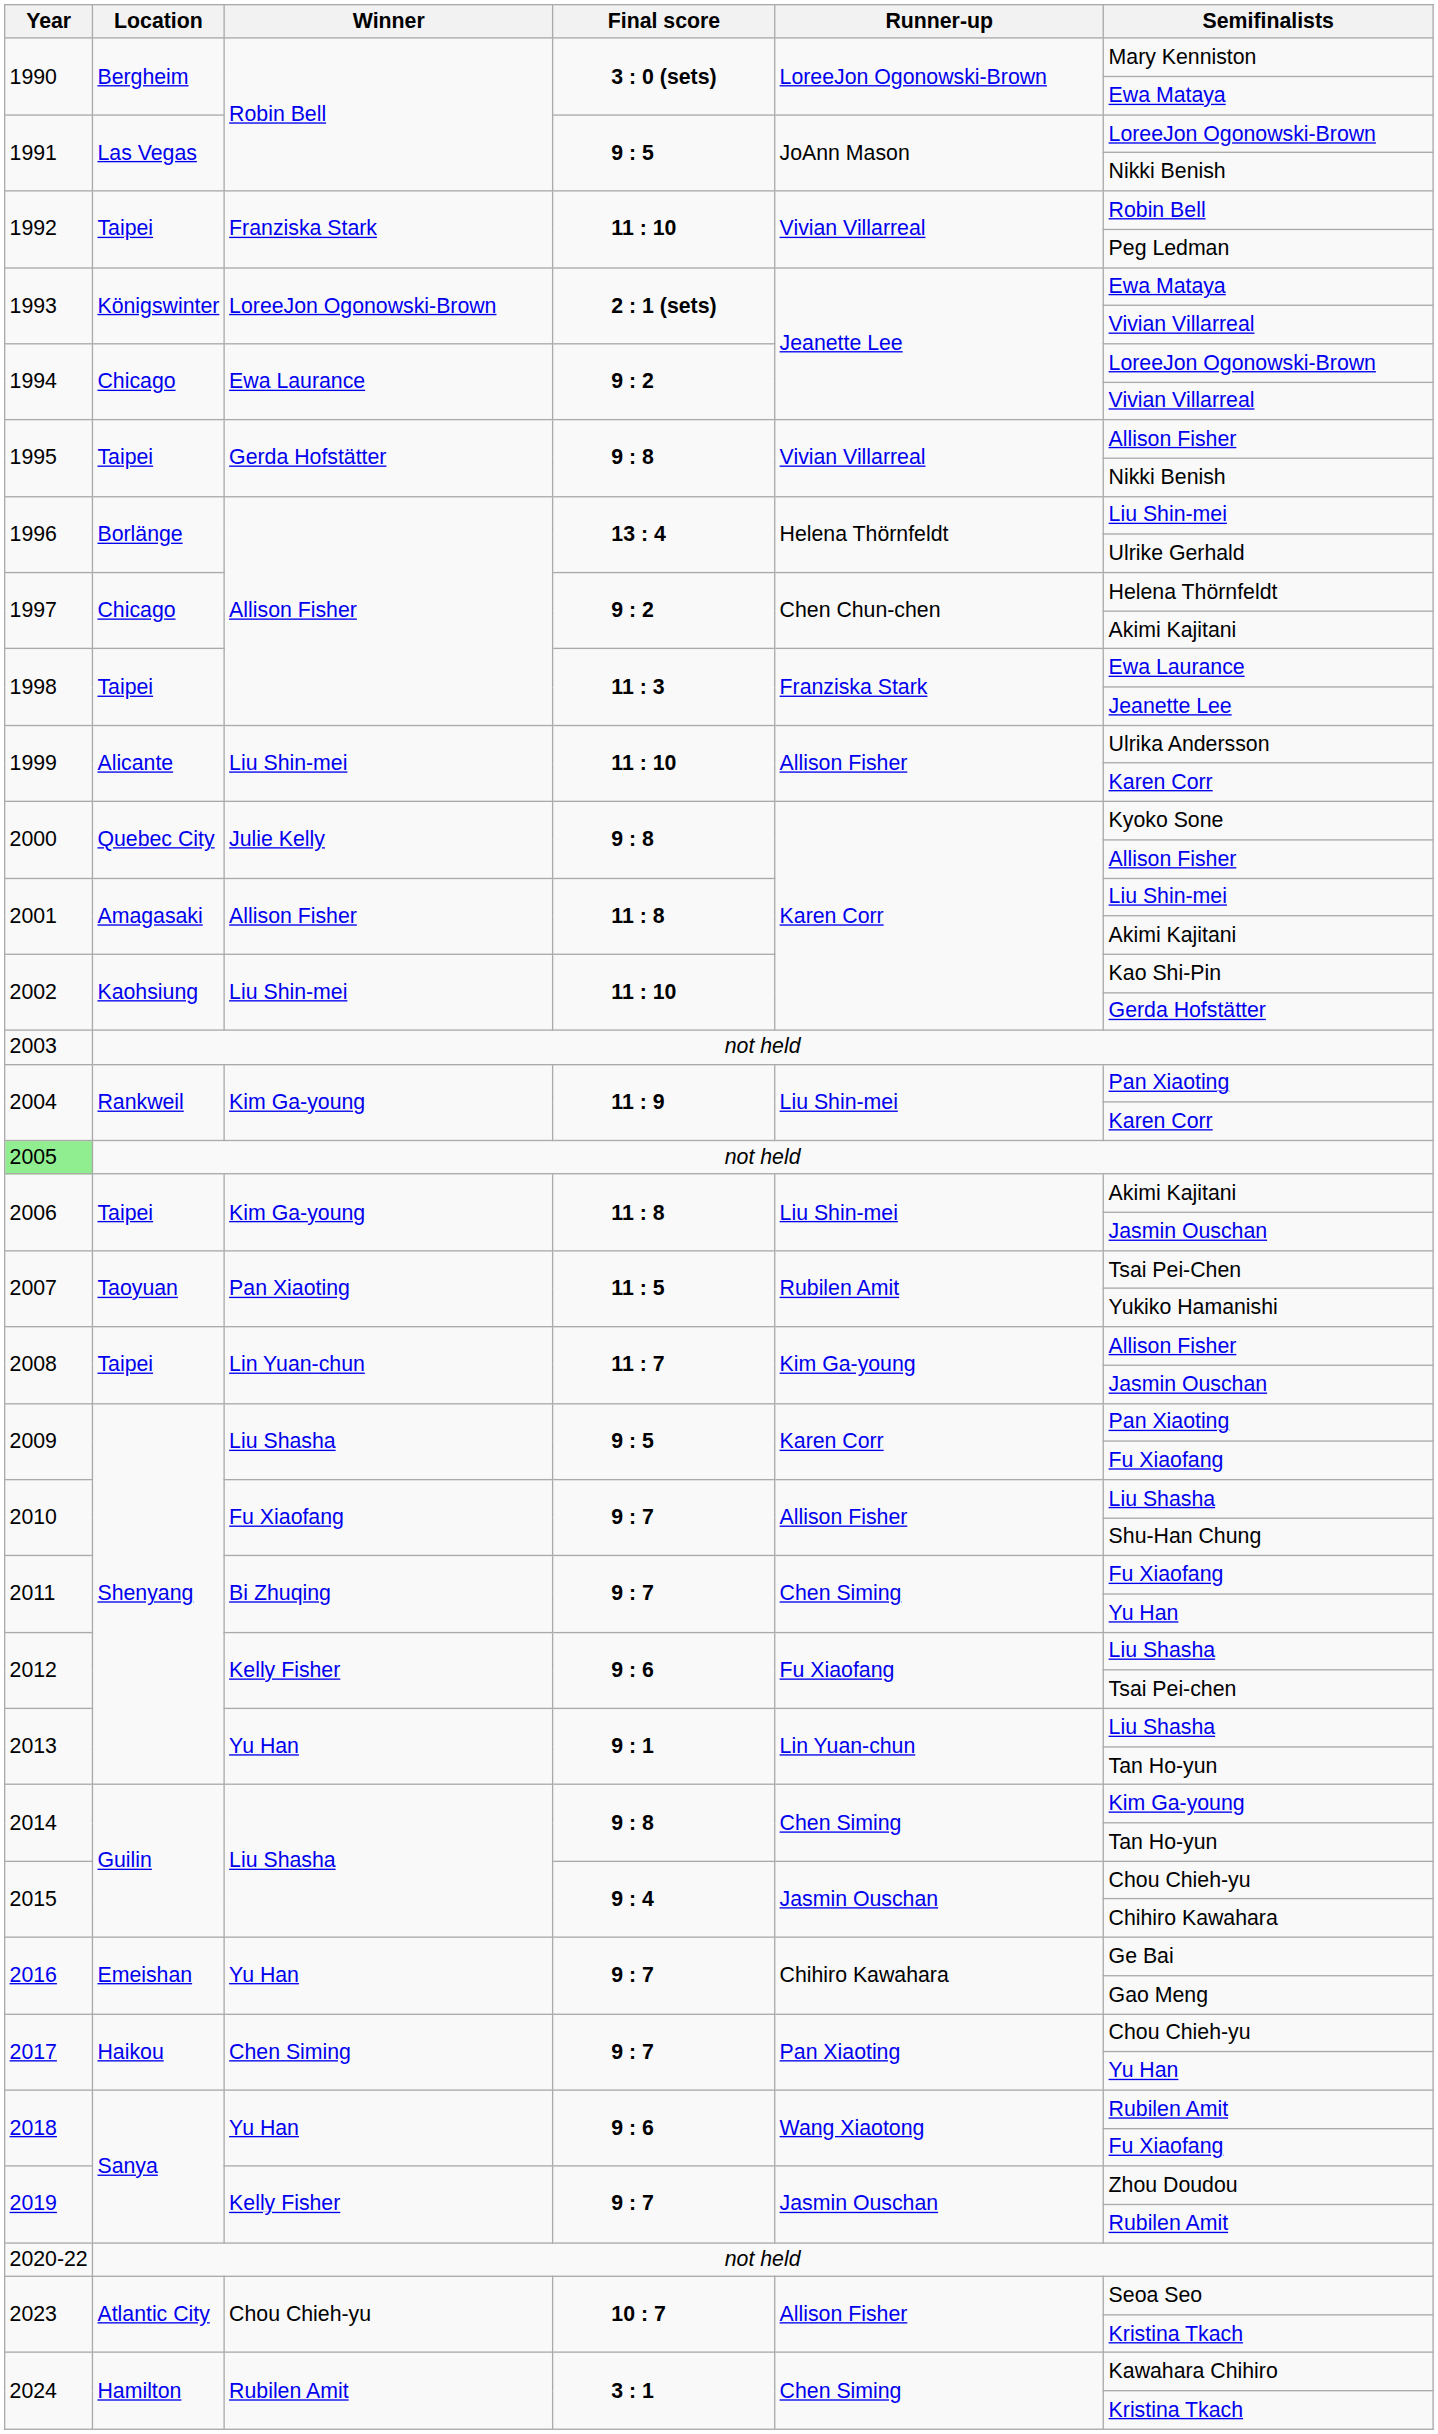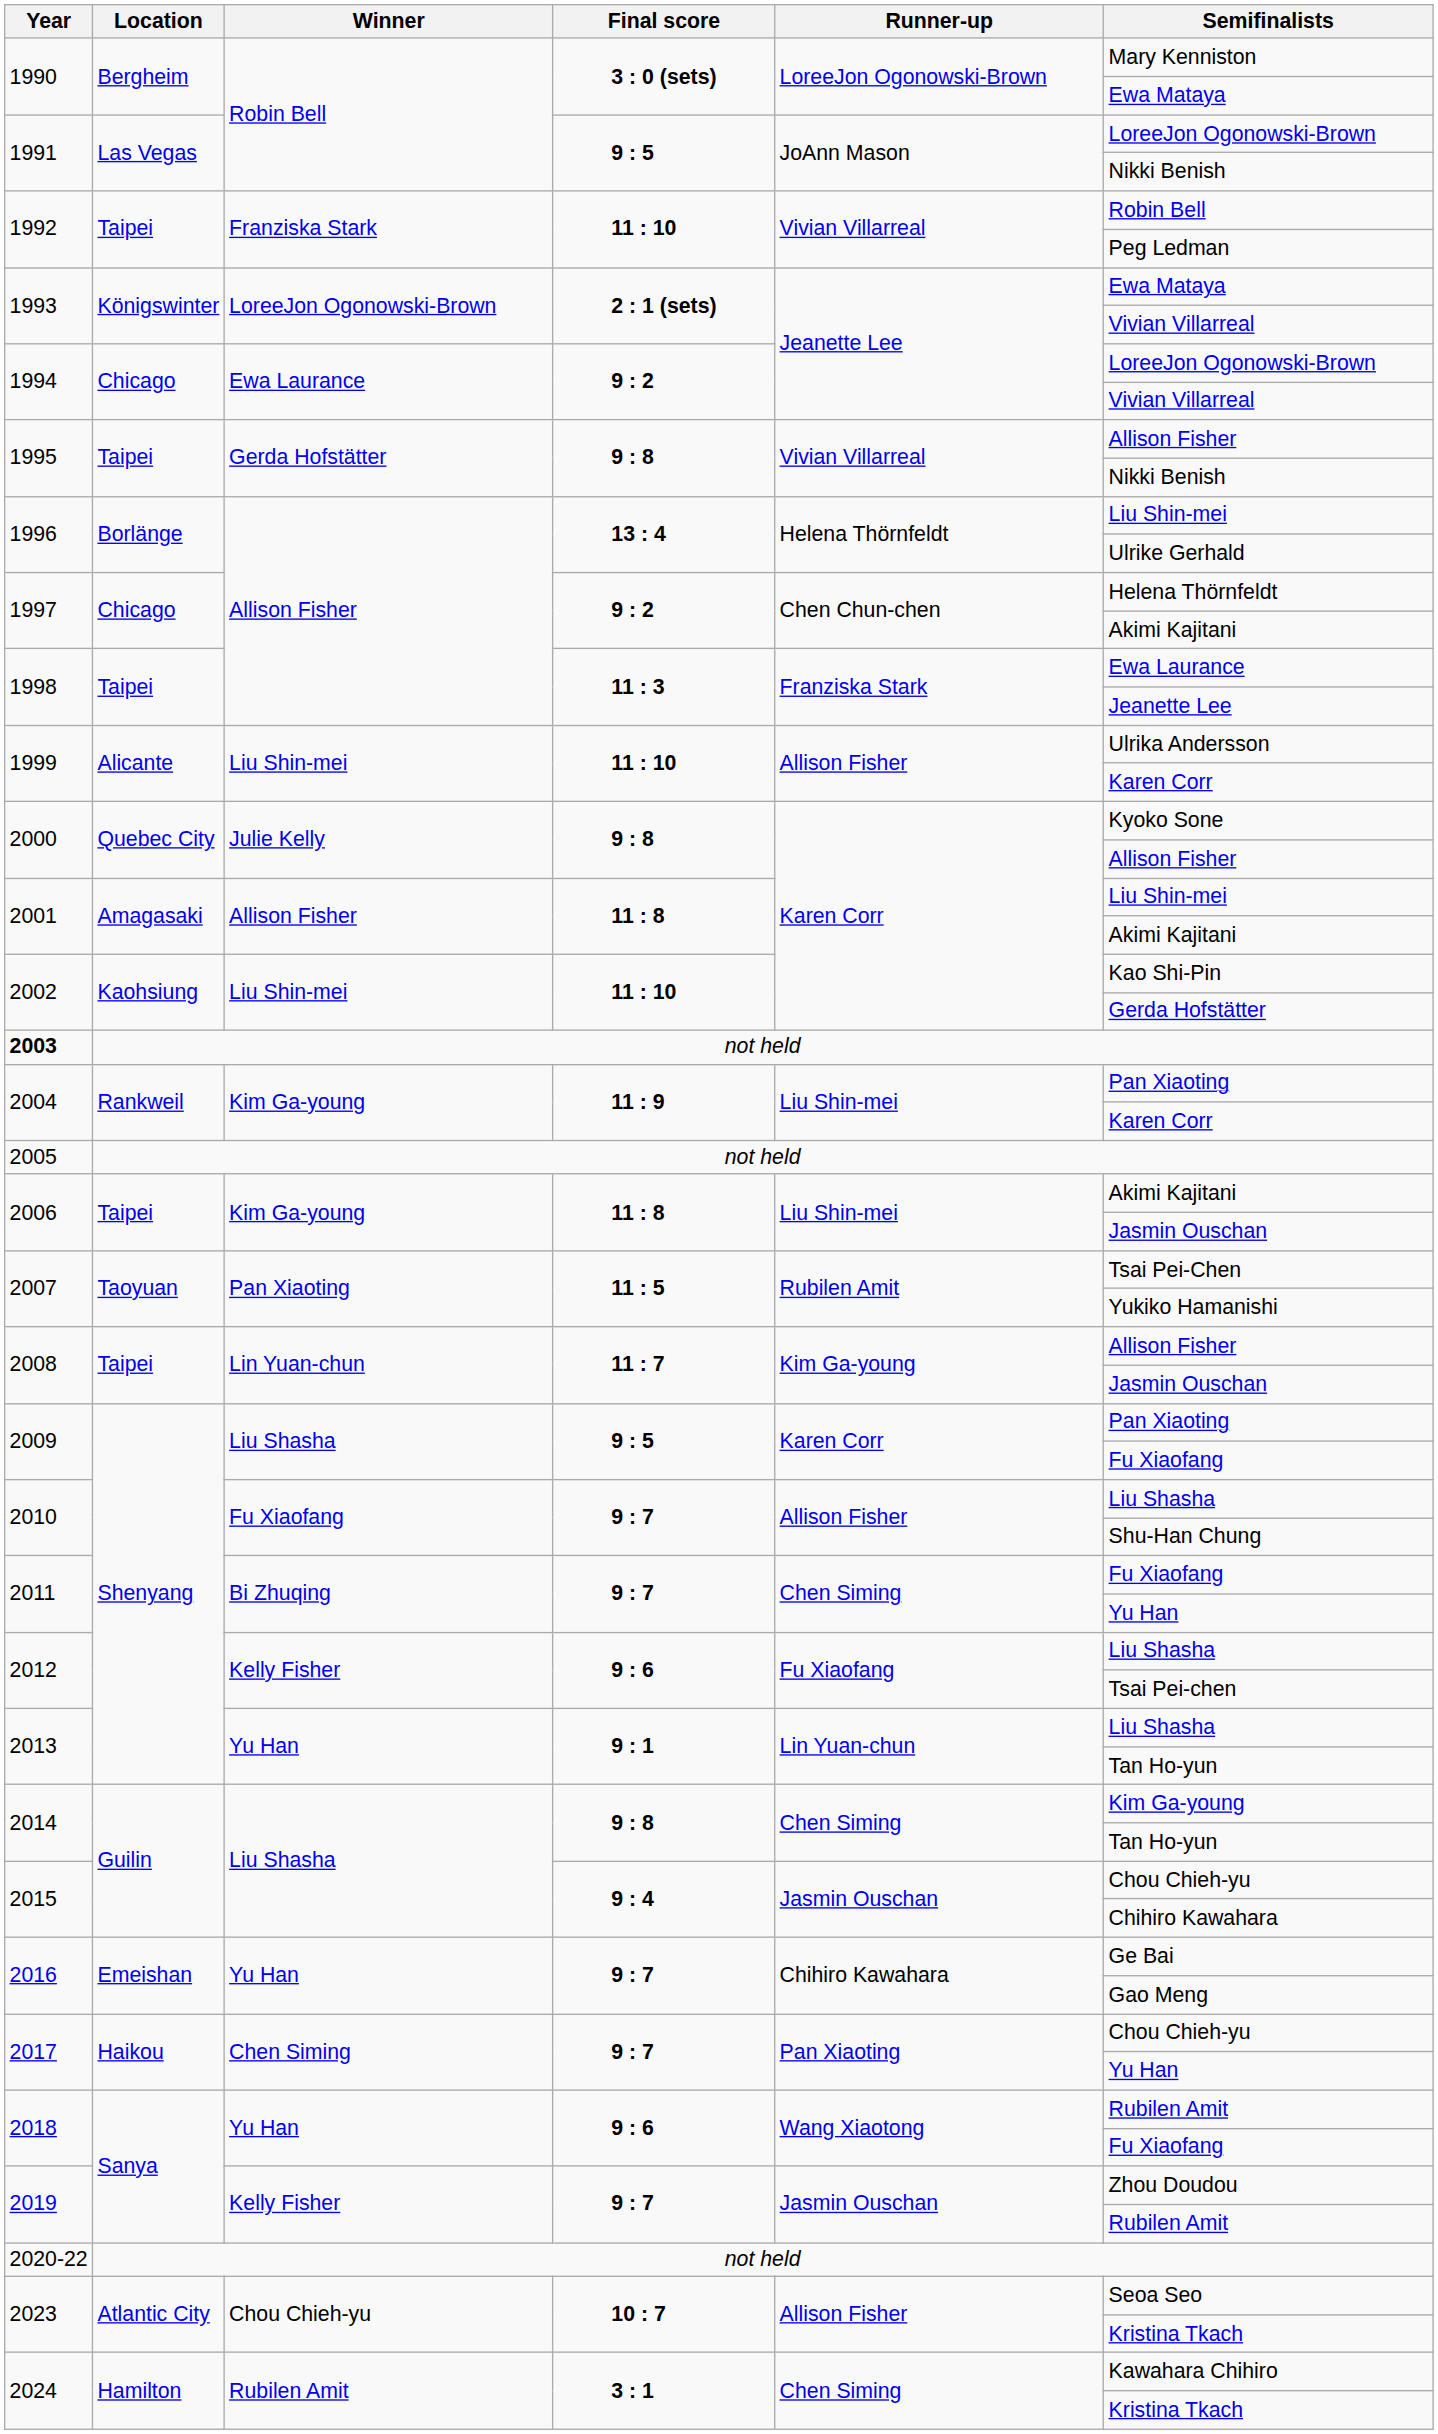(33, 1047) normal -> (33, 1047) bold
(33, 1157) lightgreen background -> (33, 1157) no background
